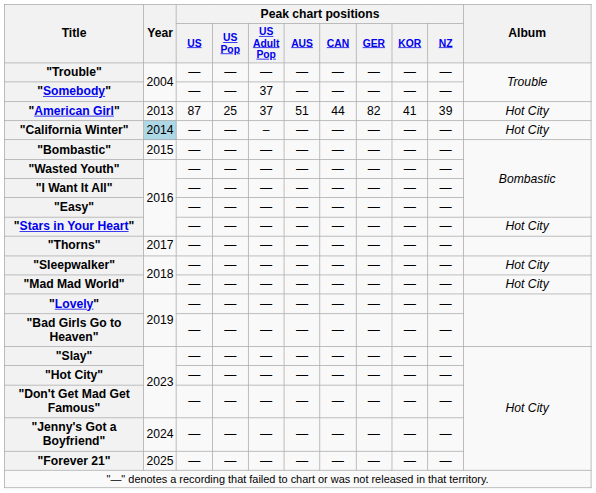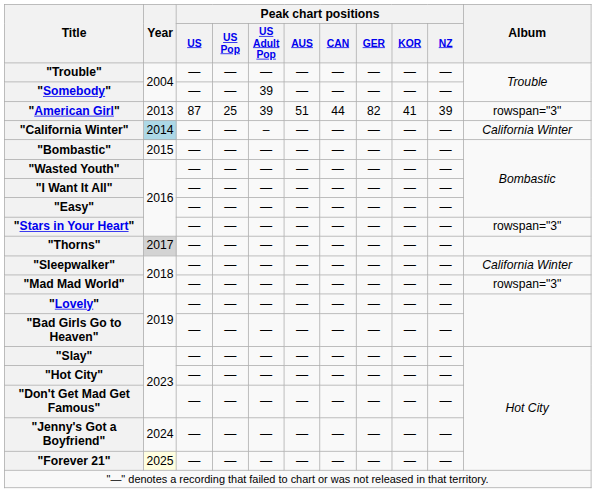(266, 91) 37 -> (266, 91) 39
(266, 111) 37 -> (266, 111) 39
(527, 111) Hot City -> (527, 111) rowspan="3"
(527, 130) Hot City -> (527, 130) California Winter
(527, 226) Hot City -> (527, 226) rowspan="3"
(160, 246) no background -> (160, 246) lightgrey background
(527, 265) Hot City -> (527, 265) California Winter
(527, 284) Hot City -> (527, 284) rowspan="3"
(160, 460) no background -> (160, 460) lightyellow background
